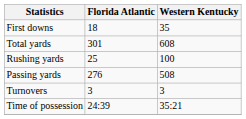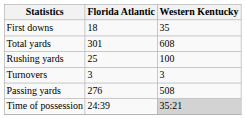rows swapped: (34, 75) <-> (27, 91)
(171, 106) no background -> (171, 106) lightgrey background
